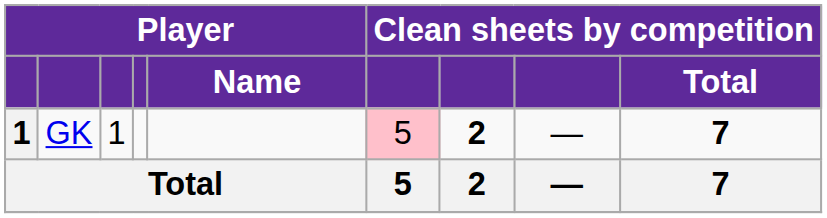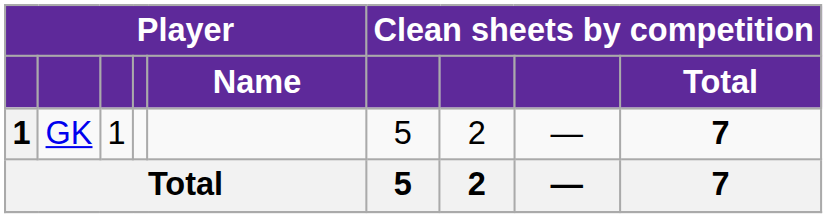(403, 133) pink background -> (403, 133) no background
(477, 133) bold -> (477, 133) normal
